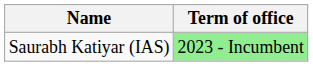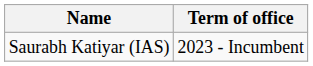(241, 46) lightgreen background -> (241, 46) no background
